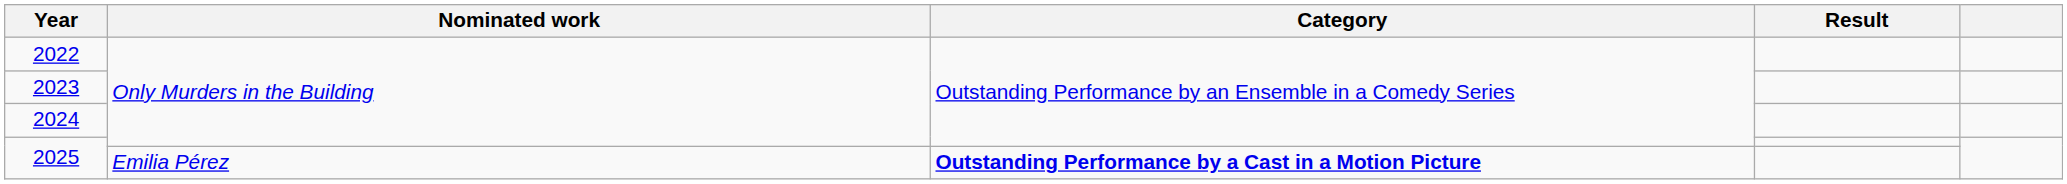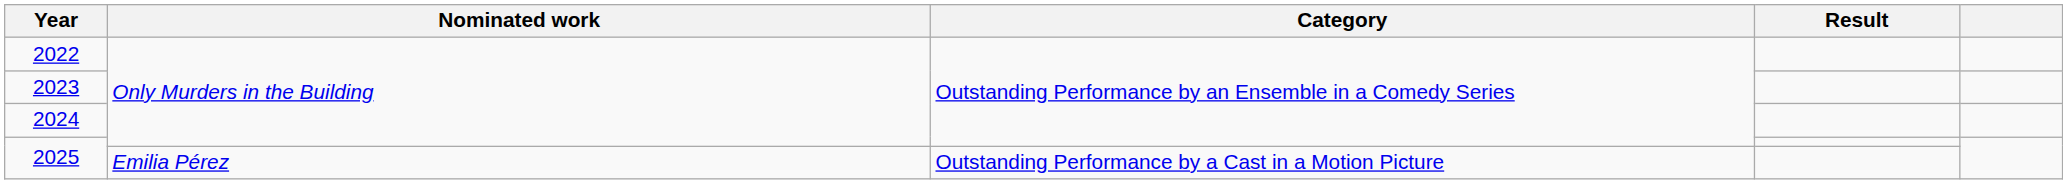(1208, 162) bold -> (1190, 162) normal
